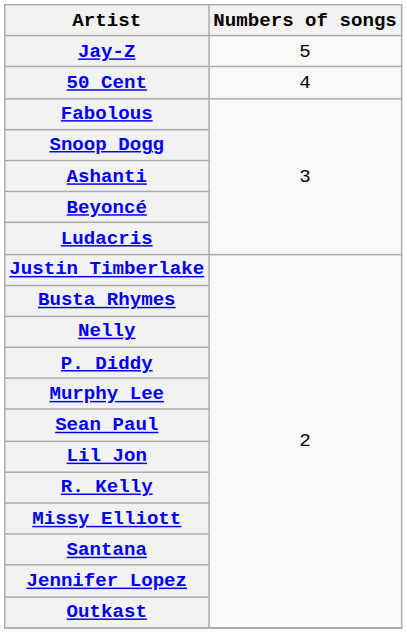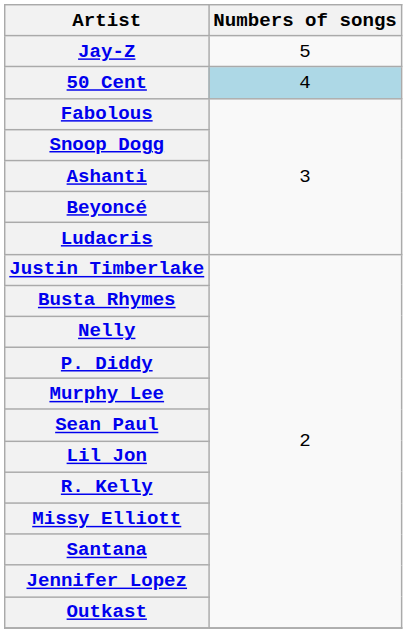(305, 83) no background -> (305, 83) lightblue background
